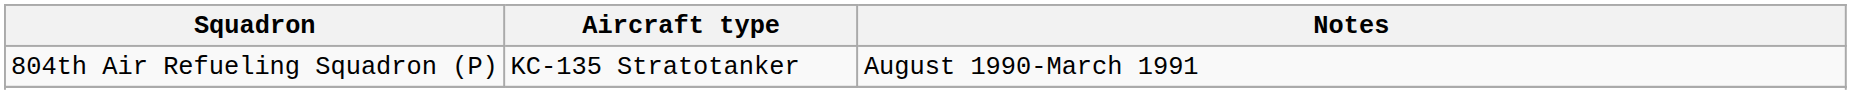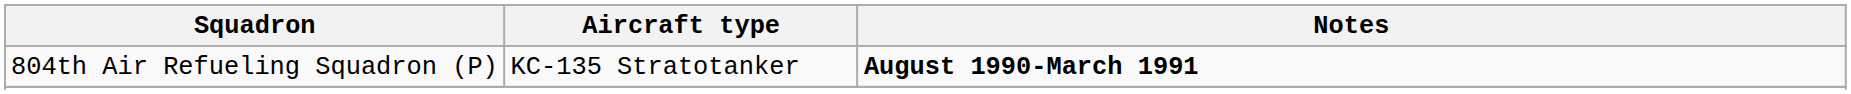(1031, 67) normal -> (1031, 67) bold
